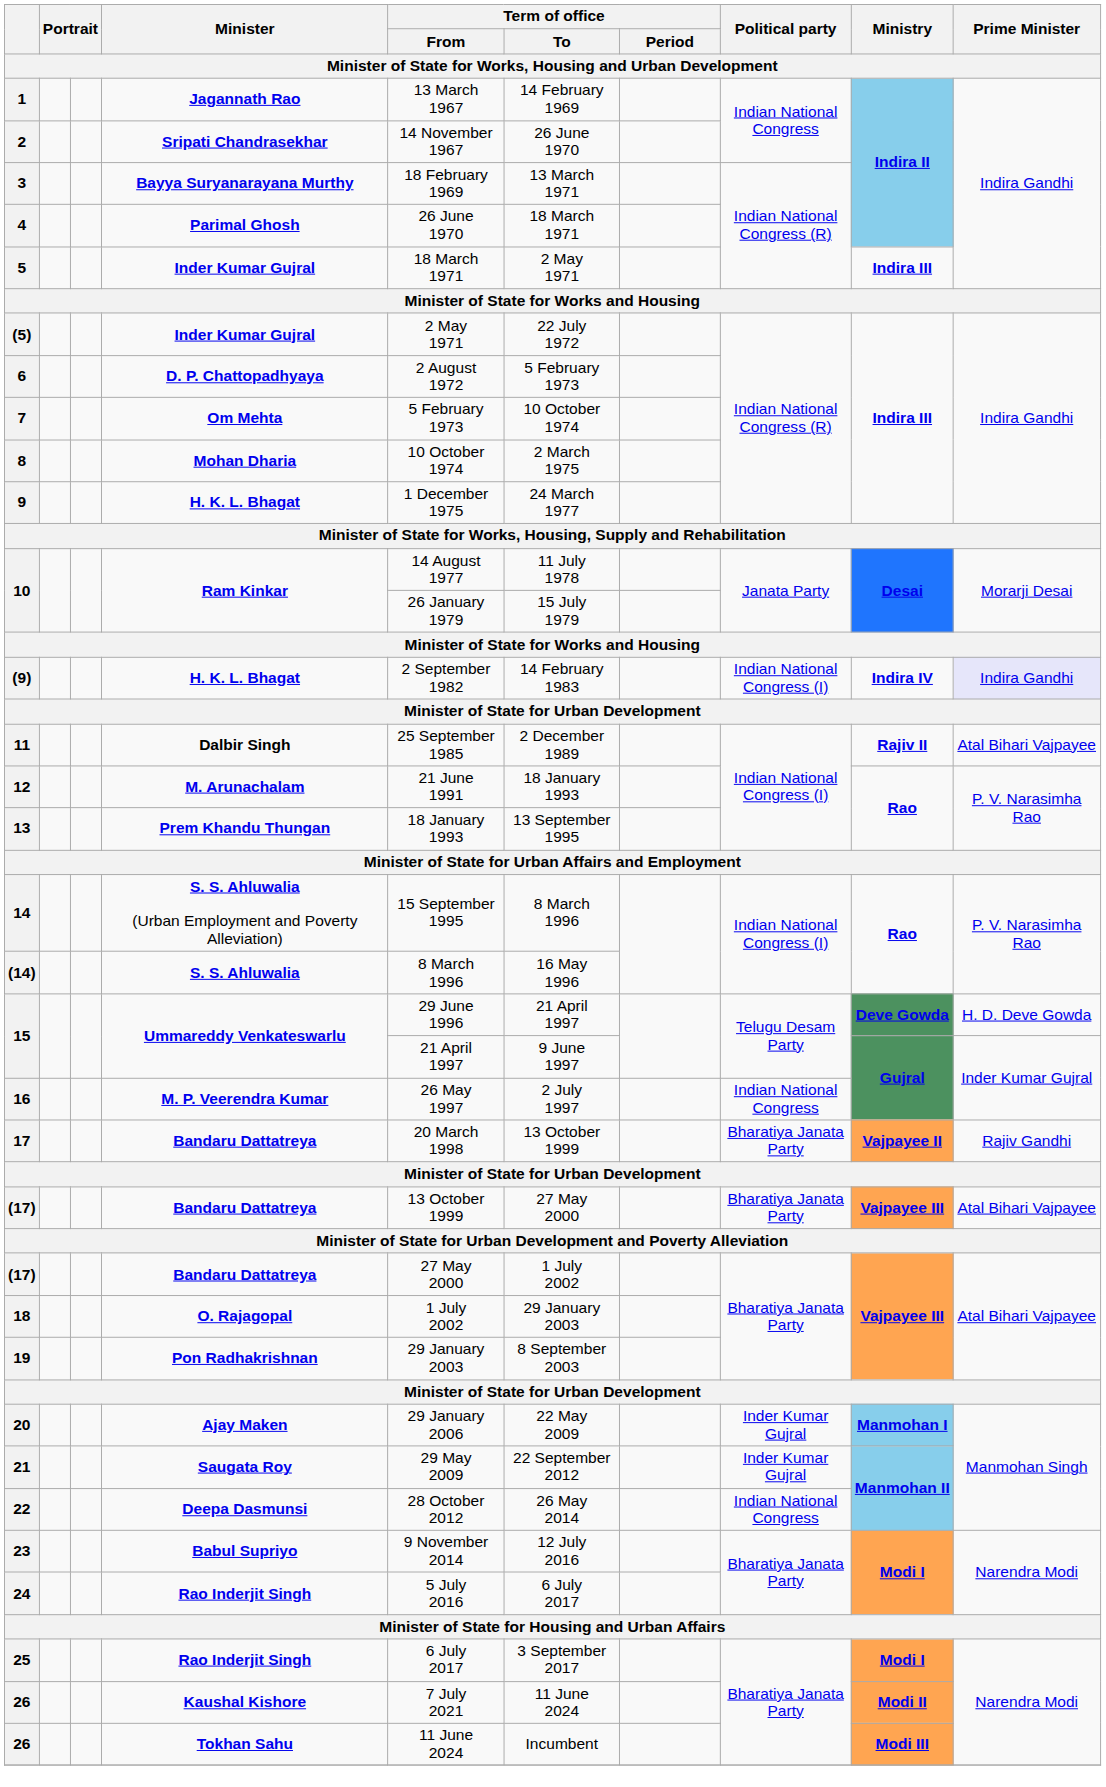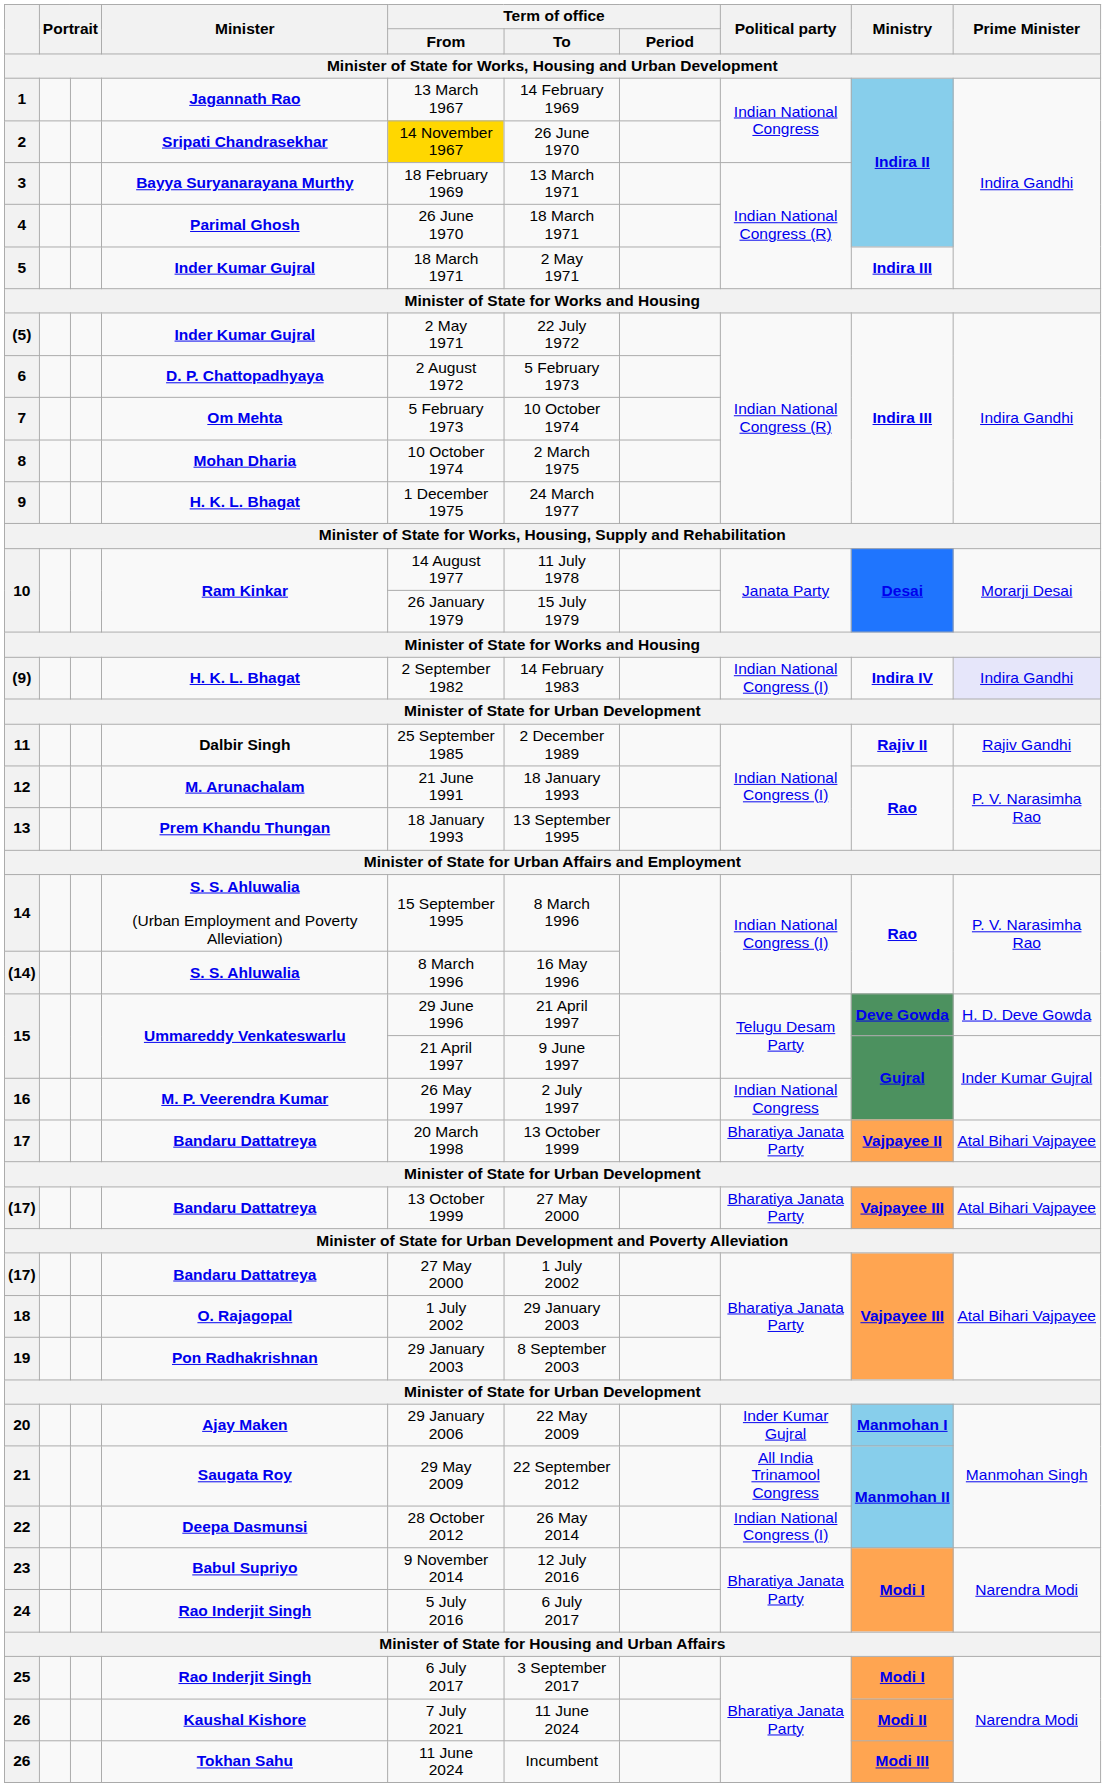(446, 141) no background -> (446, 141) gold background
(1027, 744) Atal Bihari Vajpayee -> (1027, 744) Rajiv Gandhi
(1027, 1140) Rajiv Gandhi -> (1027, 1140) Atal Bihari Vajpayee
(786, 1467) Inder Kumar Gujral -> (786, 1475) All India Trinamool Congress
(786, 1509) Indian National Congress -> (786, 1526) Indian National Congress (I)
